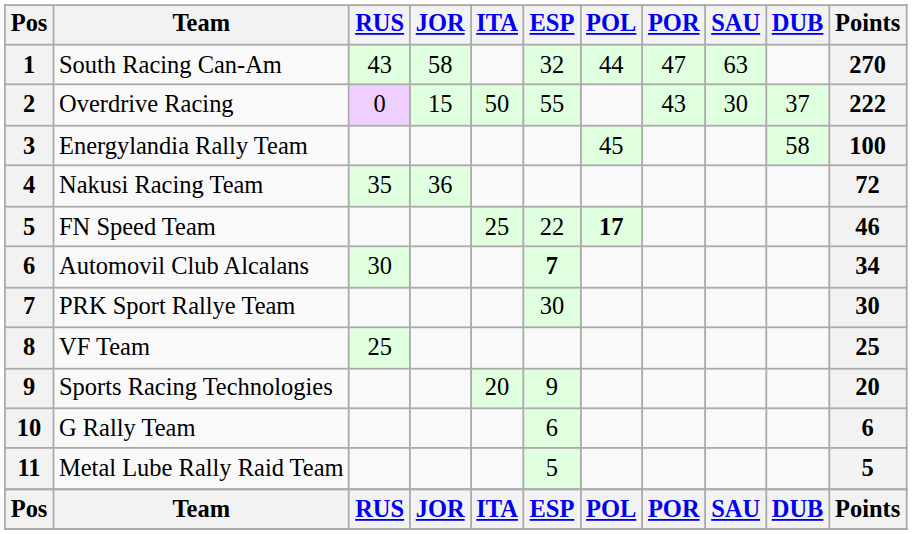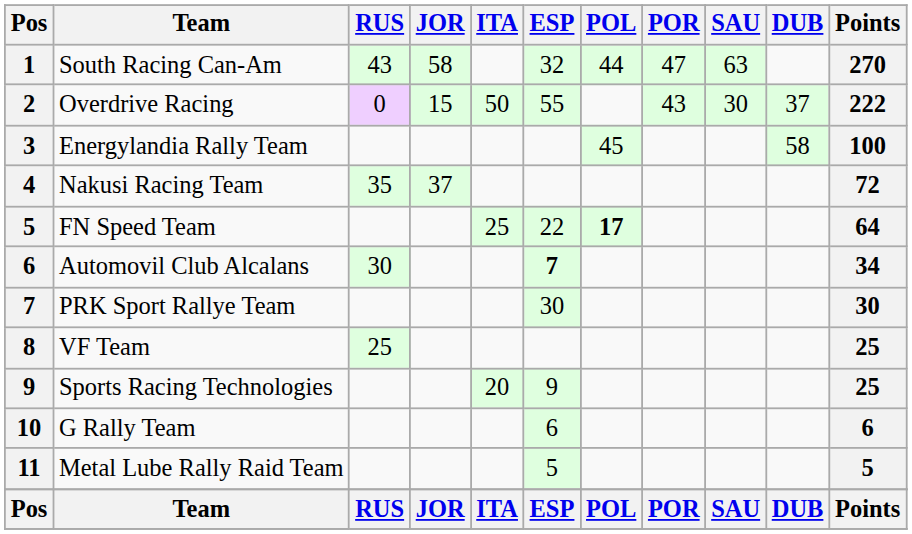(440, 185) 36 -> (440, 185) 37
(868, 226) 46 -> (868, 226) 64
(868, 387) 20 -> (868, 387) 25
